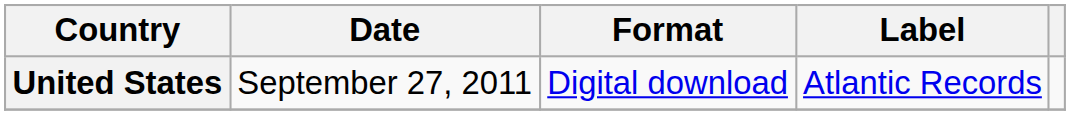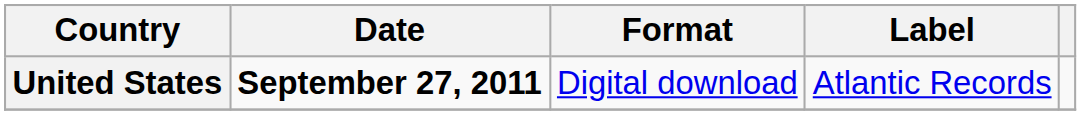(385, 82) normal -> (390, 82) bold
